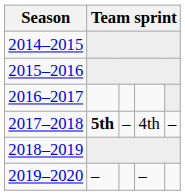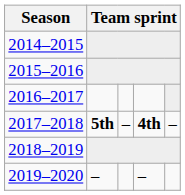(149, 123) normal -> (149, 123) bold
